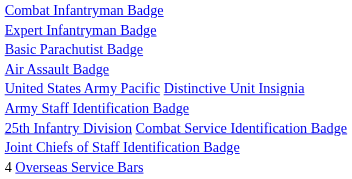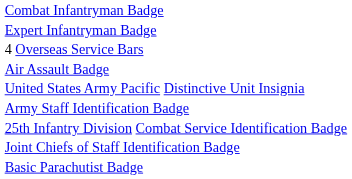(74, 49) Basic Parachutist Badge -> (74, 49) 4 Overseas Service Bars
(74, 167) 4 Overseas Service Bars -> (74, 167) Basic Parachutist Badge
